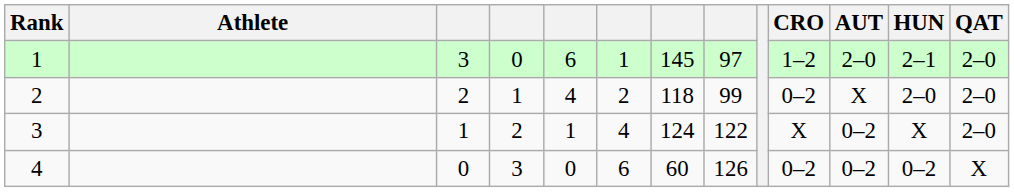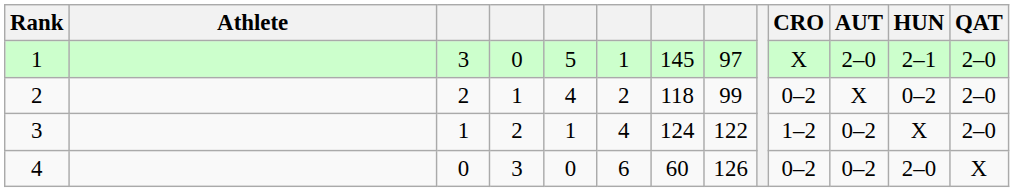(570, 58) 6 -> (570, 58) 5
(799, 58) 1–2 -> (799, 58) X
(919, 95) 2–0 -> (919, 95) 0–2
(799, 131) X -> (799, 131) 1–2
(919, 167) 0–2 -> (919, 167) 2–0
